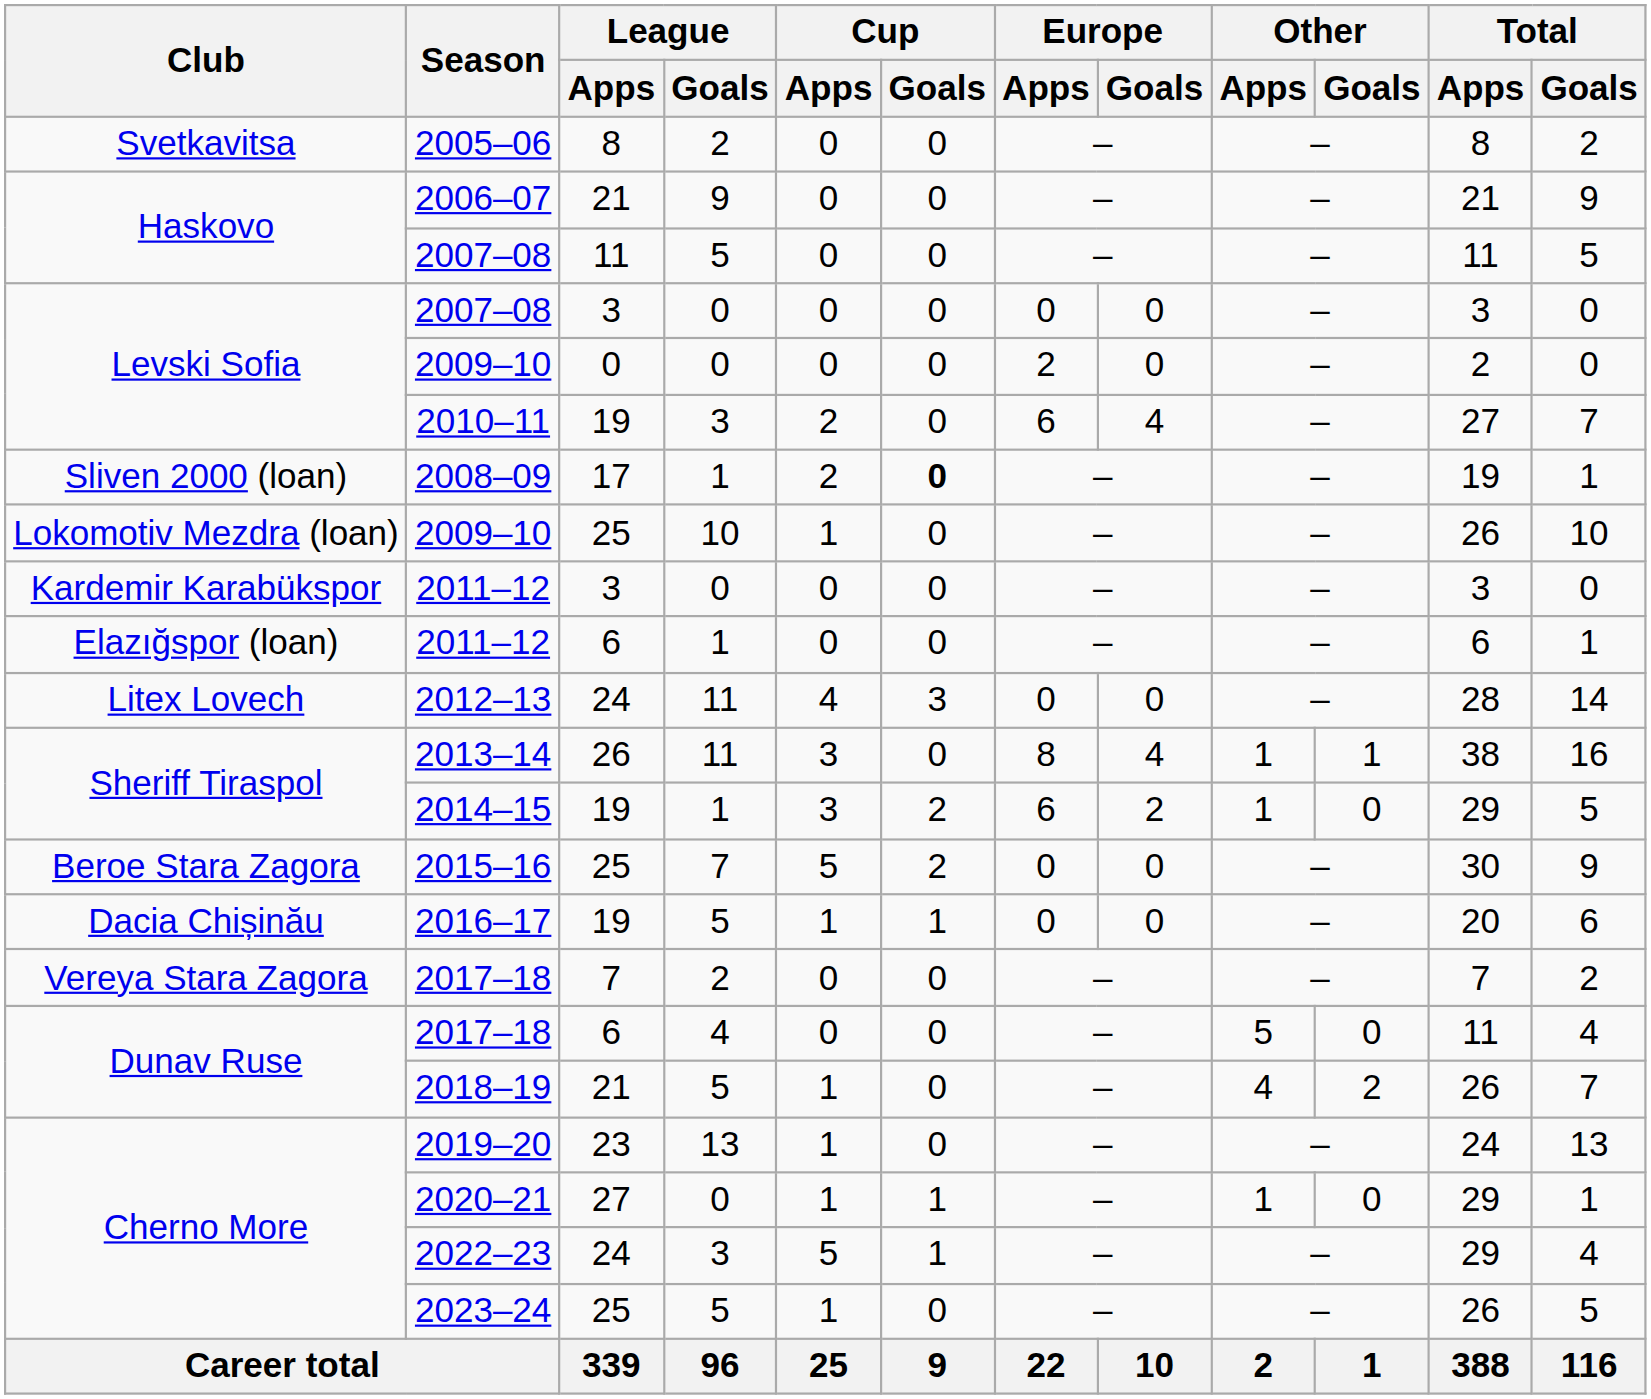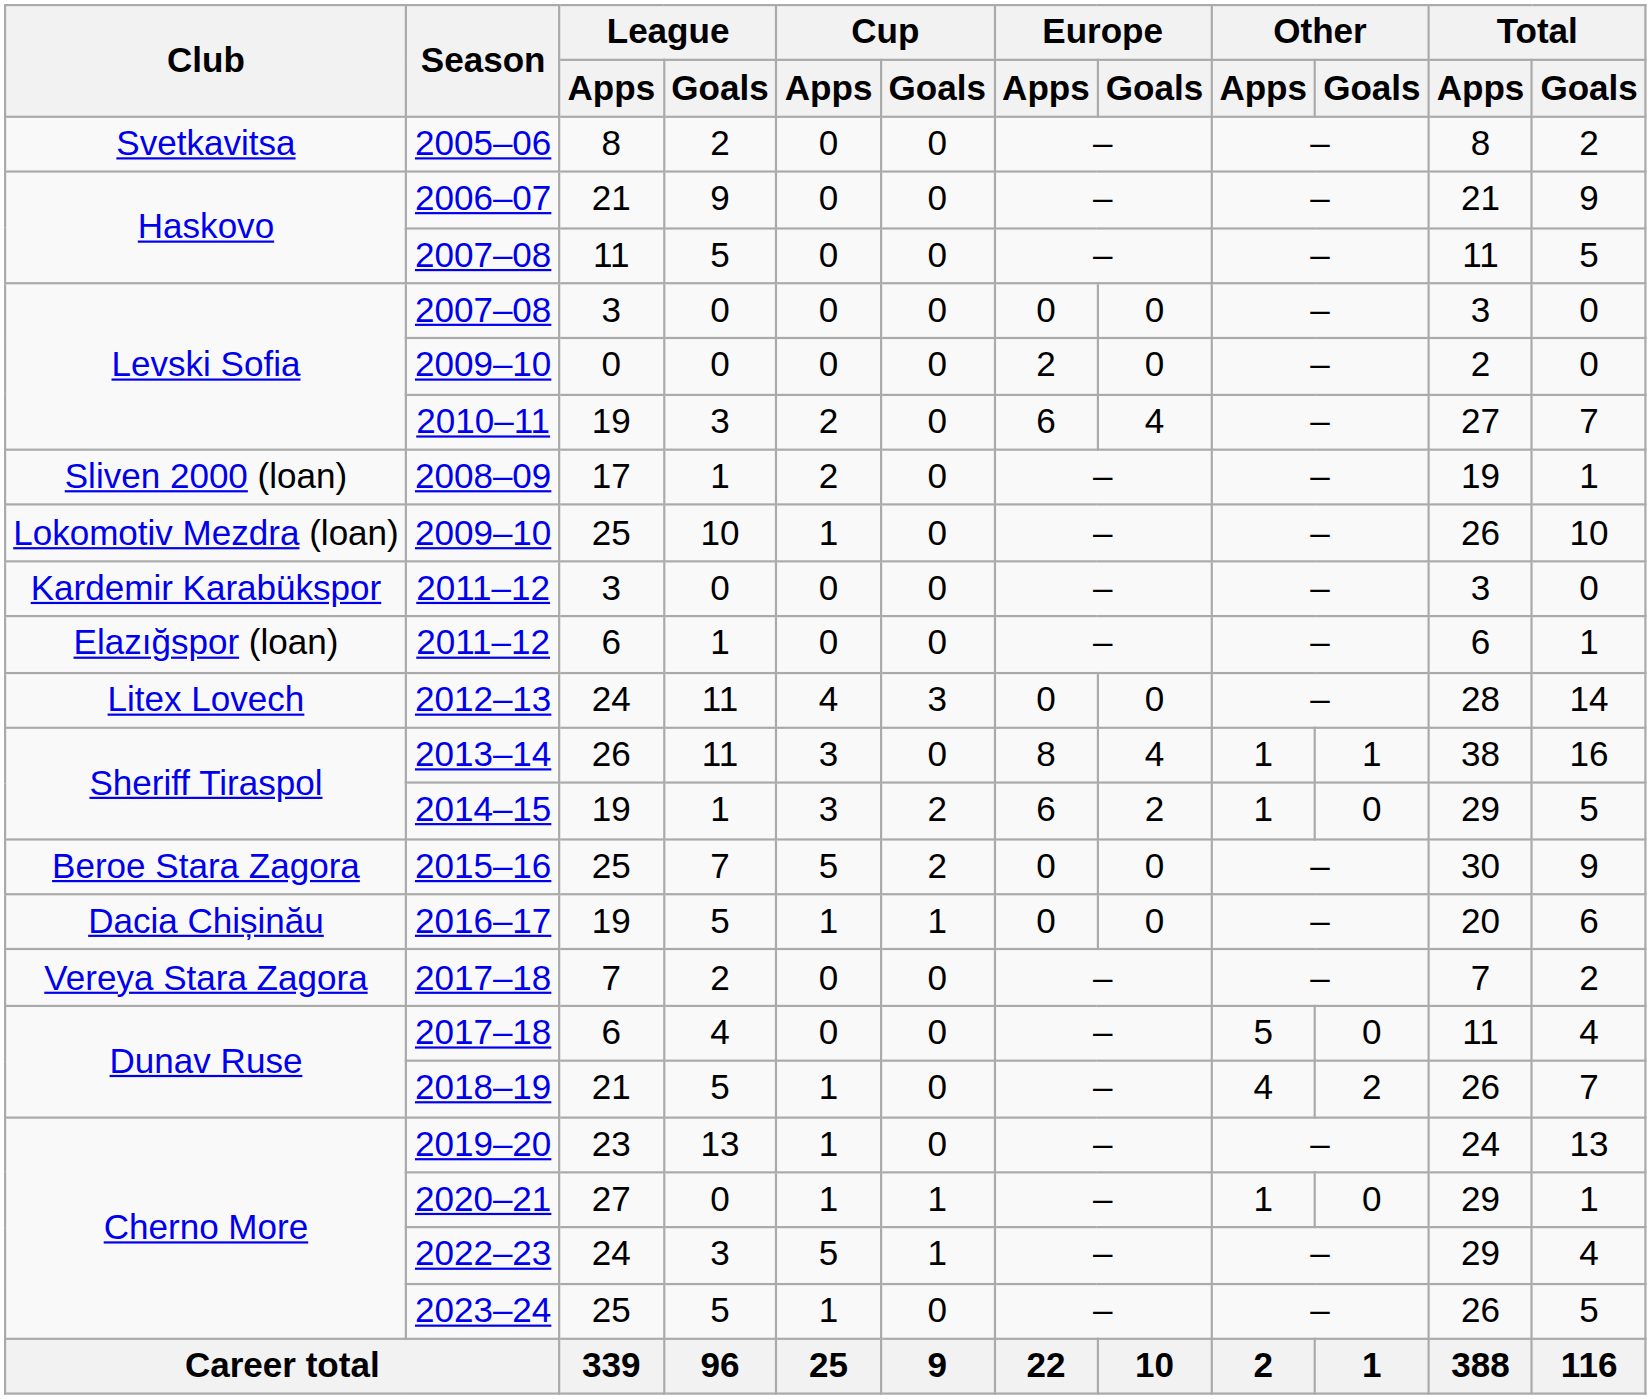(937, 476) bold -> (937, 476) normal
